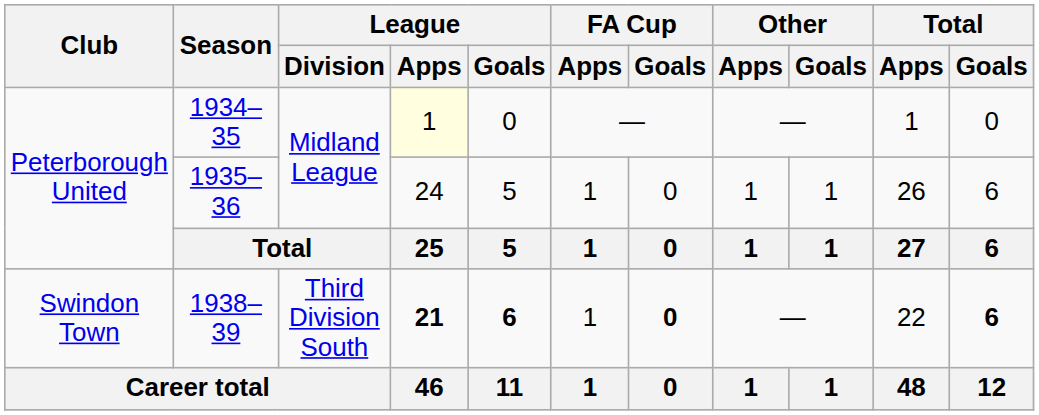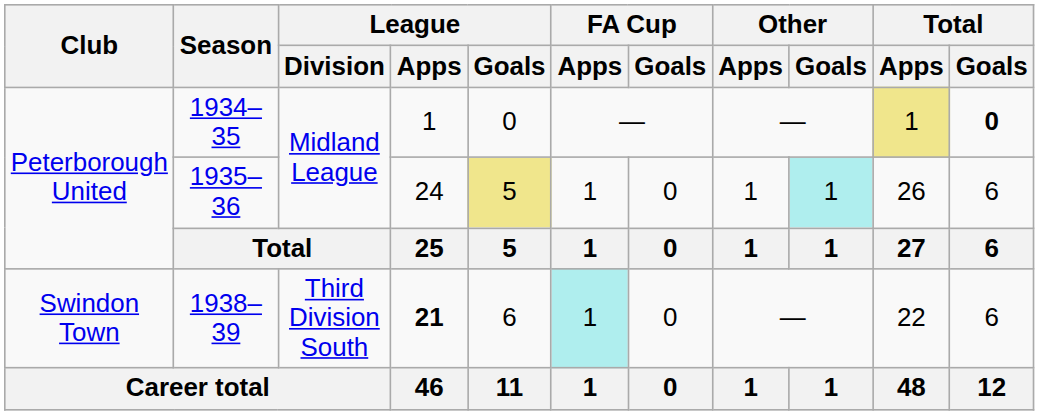(429, 121) lightyellow background -> (429, 121) no background
(911, 121) no background -> (911, 121) khaki background
(992, 121) normal -> (992, 121) bold
(510, 192) no background -> (510, 192) khaki background
(831, 192) no background -> (831, 192) paleturquoise background
(510, 318) bold -> (510, 318) normal
(590, 318) no background -> (590, 318) paleturquoise background
(670, 318) bold -> (670, 318) normal
(992, 318) bold -> (992, 318) normal
